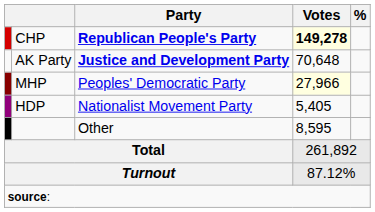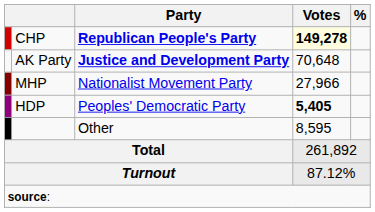(162, 83) Peoples' Democratic Party -> (165, 83) Nationalist Movement Party
(318, 83) lightyellow background -> (318, 83) no background
(165, 106) Nationalist Movement Party -> (162, 106) Peoples' Democratic Party
(314, 106) normal -> (314, 106) bold
